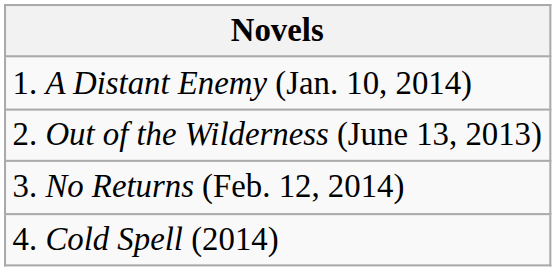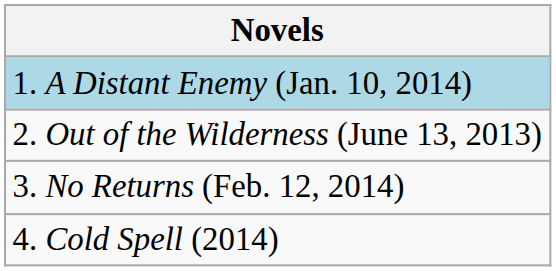(242, 82) no background -> (242, 82) lightblue background
